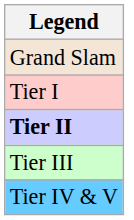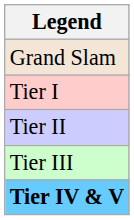(41, 127) bold -> (38, 127) normal
(64, 197) normal -> (67, 197) bold
